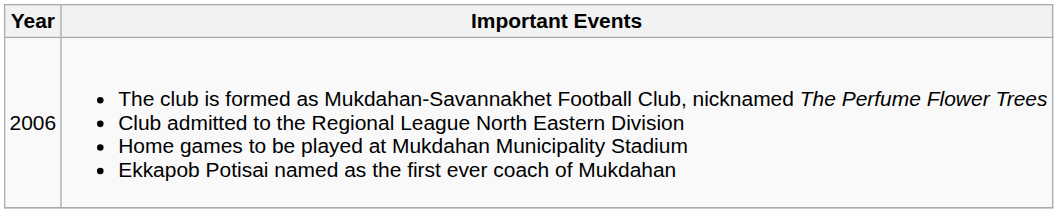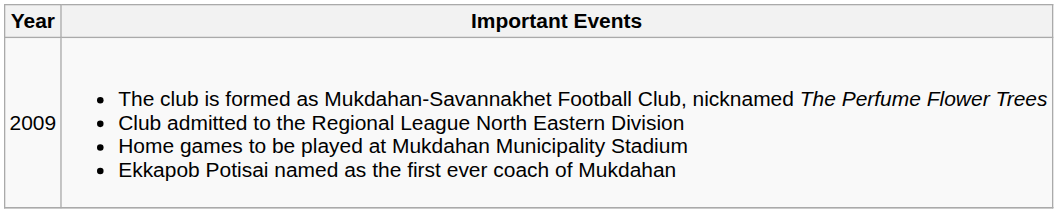(33, 122) 2006 -> (33, 122) 2009
